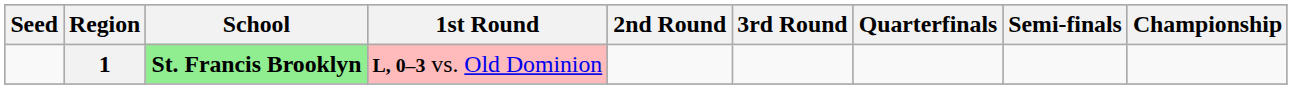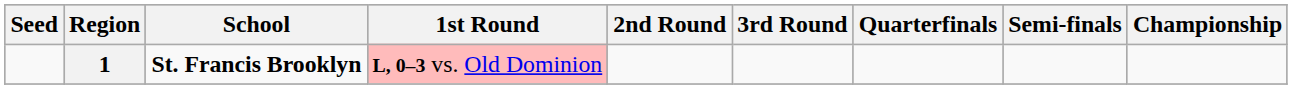(256, 63) lightgreen background -> (256, 63) no background
